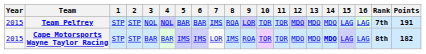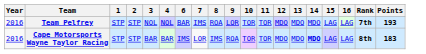- column: (183, 10)
(15, 22) 2015 -> (15, 22) 2016
(407, 22) 191 -> (390, 22) 193
(15, 38) 2015 -> (15, 38) 2016
(407, 38) 182 -> (390, 38) 183
